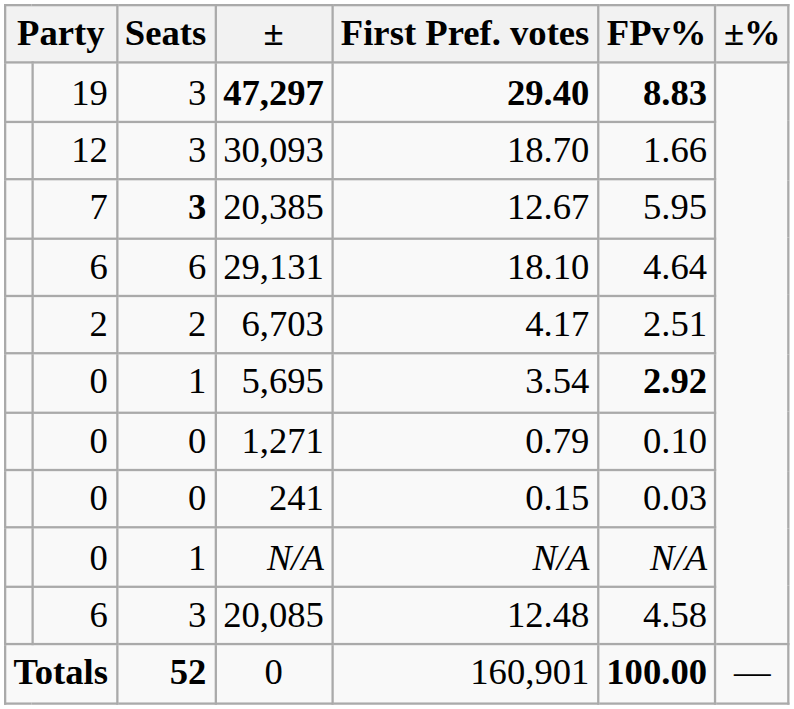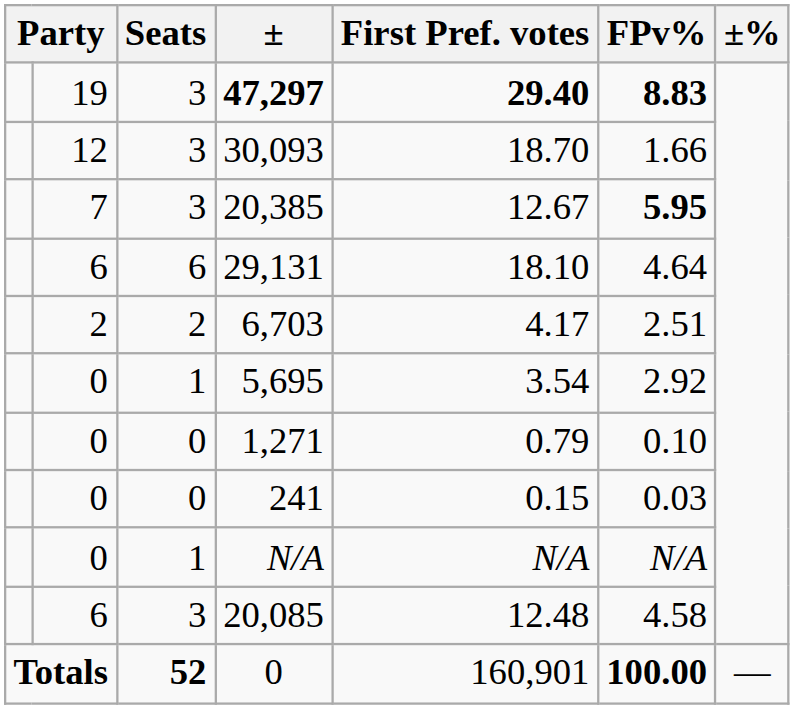(197, 207) bold -> (197, 207) normal
(675, 207) normal -> (675, 207) bold
(675, 382) bold -> (675, 382) normal
